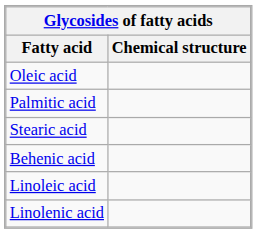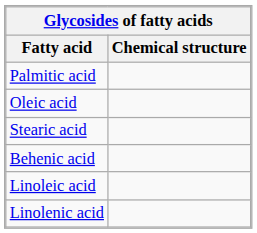rows swapped: (53, 103) <-> (43, 75)
